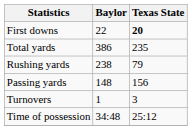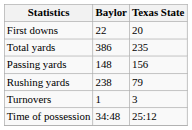(137, 30) bold -> (137, 30) normal
rows swapped: (38, 64) <-> (37, 82)
